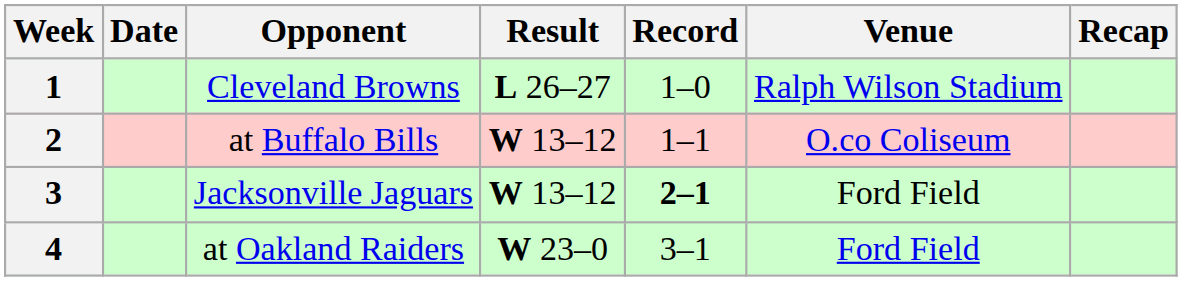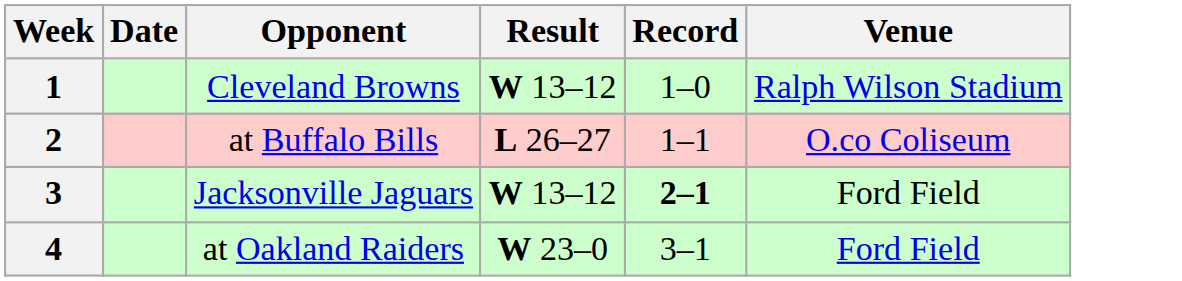- column: (1124, 31)
(553, 85) L 26–27 -> (553, 85) W 13–12
(553, 139) W 13–12 -> (553, 139) L 26–27
